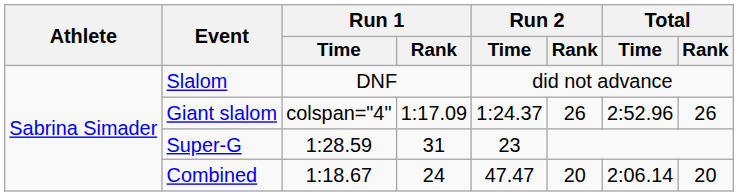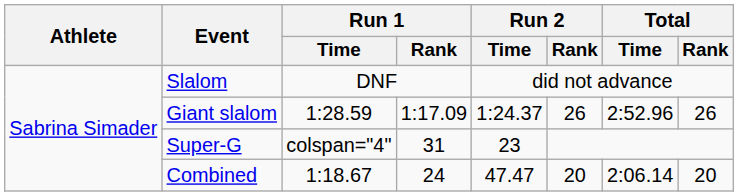(339, 113) colspan="4" -> (339, 113) 1:28.59
(339, 145) 1:28.59 -> (339, 145) colspan="4"
